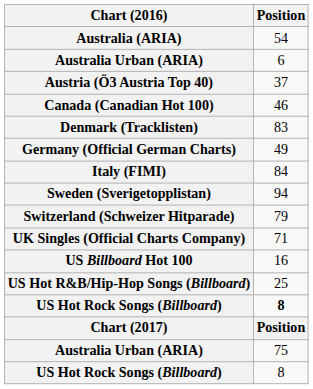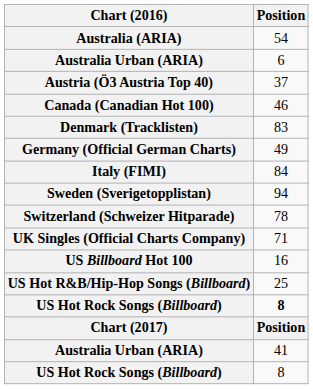(281, 216) 79 -> (281, 216) 78
(281, 350) 75 -> (281, 350) 41
